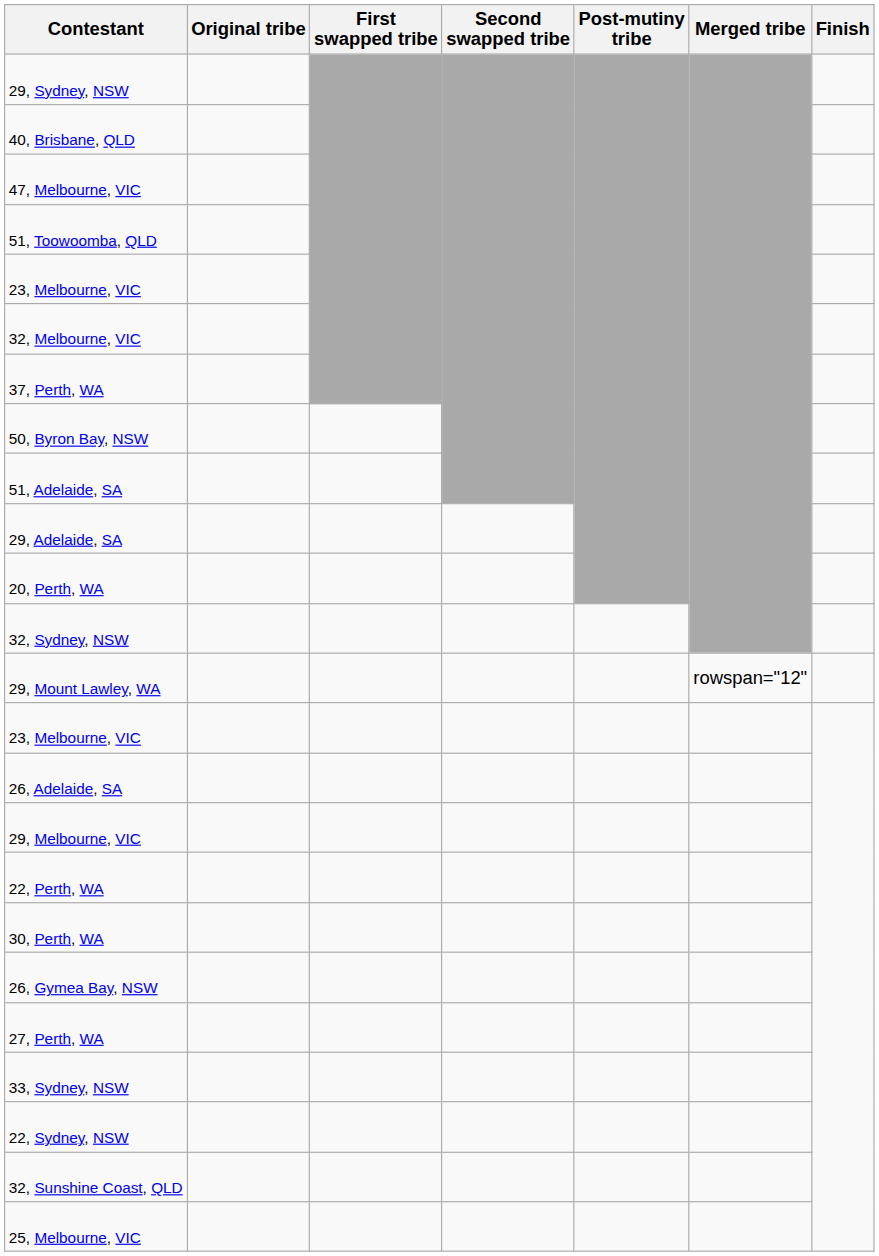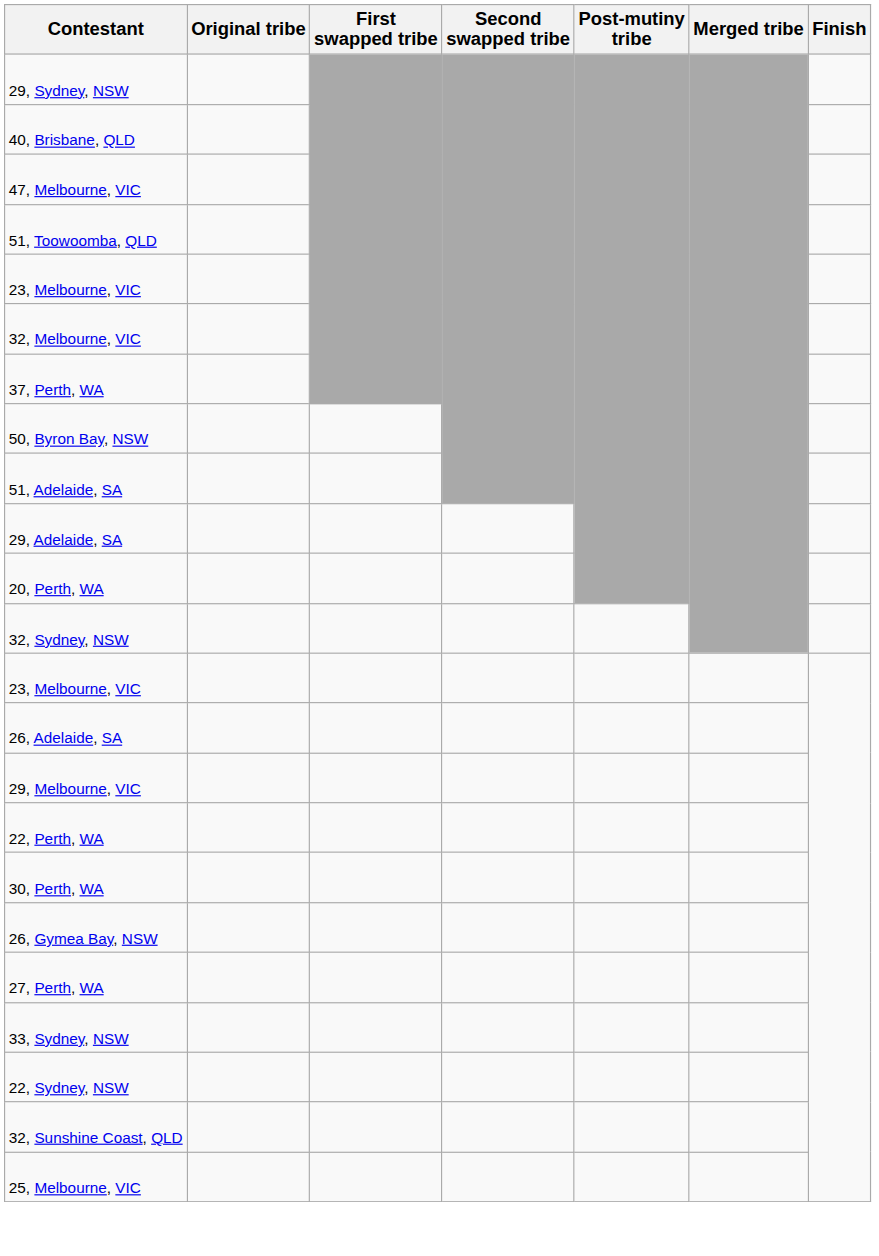- row: (85, 689)
